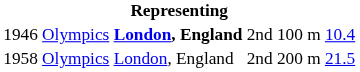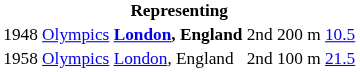(21, 34) 1946 -> (21, 34) 1948
(299, 34) 100 m -> (299, 34) 200 m
(340, 34) 10.4 -> (340, 34) 10.5
(299, 58) 200 m -> (299, 58) 100 m
